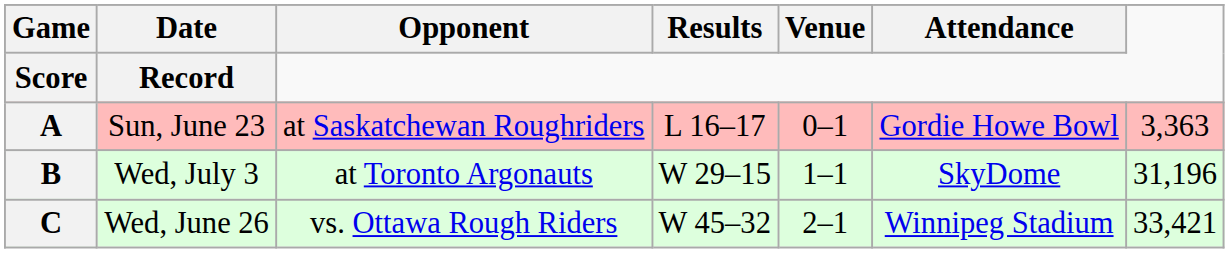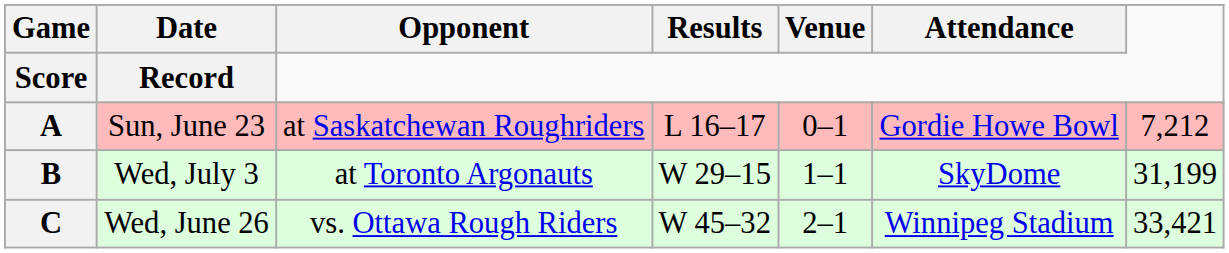(1175, 125) 3,363 -> (1175, 125) 7,212
(1175, 174) 31,196 -> (1175, 174) 31,199
